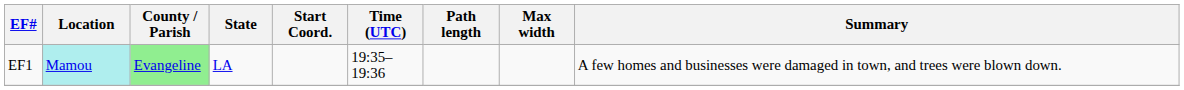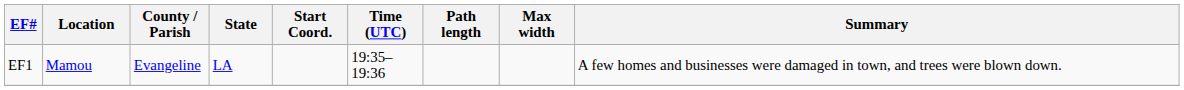(69, 65) paleturquoise background -> (69, 65) no background
(167, 65) lightgreen background -> (167, 65) no background
